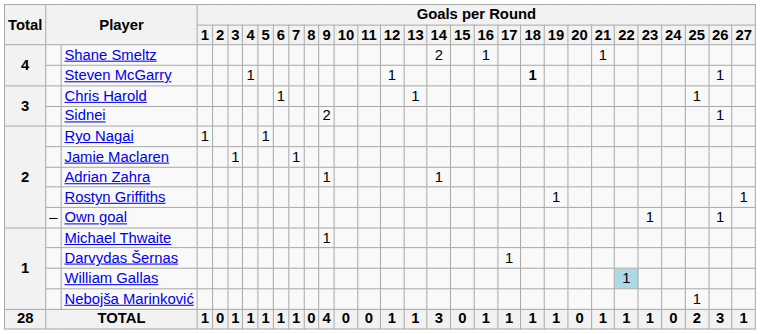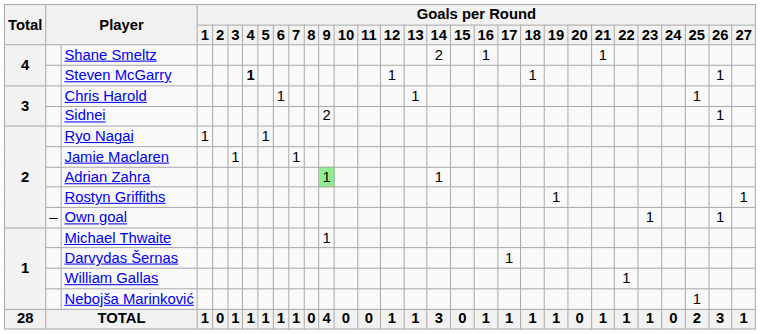(251, 75) normal -> (251, 75) bold
(533, 75) bold -> (533, 75) normal
(327, 177) no background -> (327, 177) lightgreen background
(626, 278) lightblue background -> (626, 278) no background
